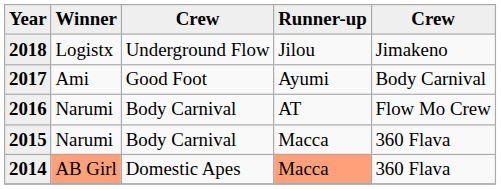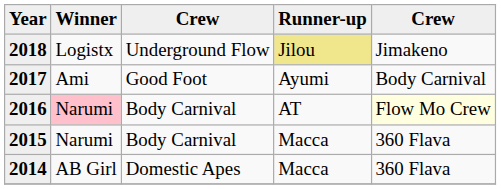(297, 49) no background -> (297, 49) khaki background
(84, 109) no background -> (84, 109) pink background
(433, 109) no background -> (433, 109) lightyellow background
(86, 169) lightsalmon background -> (86, 169) no background
(303, 169) lightsalmon background -> (303, 169) no background
